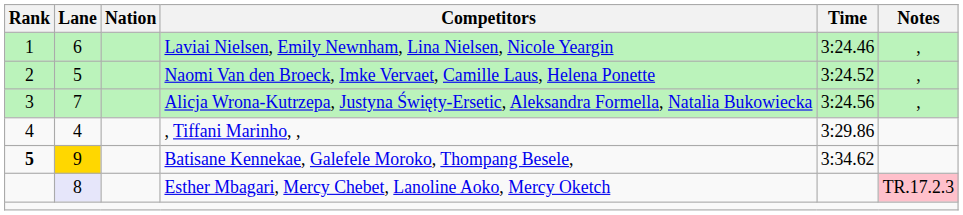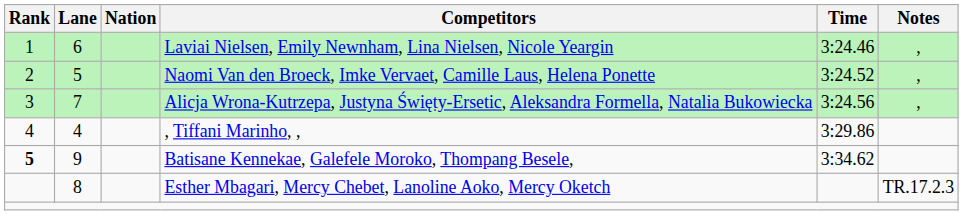(78, 159) gold background -> (78, 159) no background
(78, 187) lavender background -> (78, 187) no background
(918, 187) pink background -> (918, 187) no background
